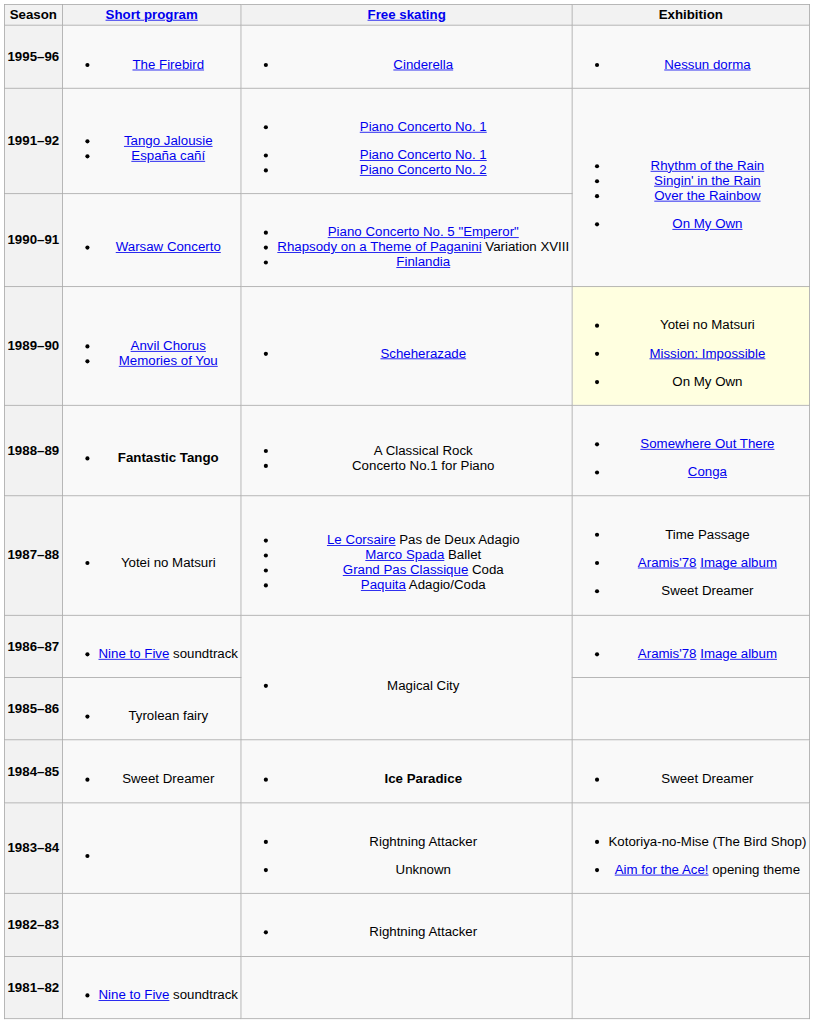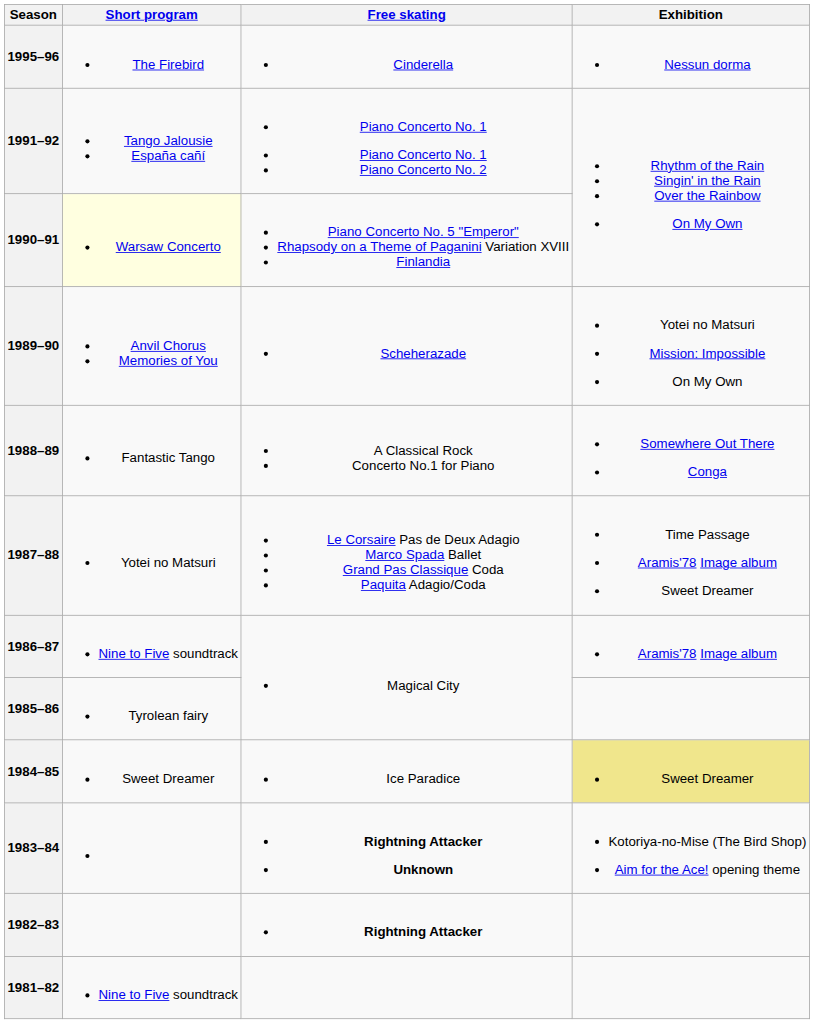(152, 247) no background -> (152, 247) lightyellow background
(691, 353) lightyellow background -> (691, 353) no background
(152, 458) bold -> (152, 458) normal
(407, 779) bold -> (407, 779) normal
(691, 779) no background -> (691, 779) khaki background
(407, 856) normal -> (407, 856) bold
(407, 932) normal -> (407, 932) bold
